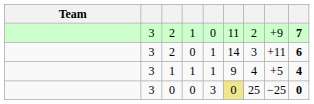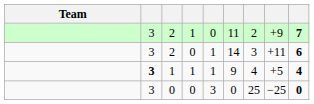(151, 71) normal -> (151, 71) bold
(234, 90) khaki background -> (234, 90) no background
